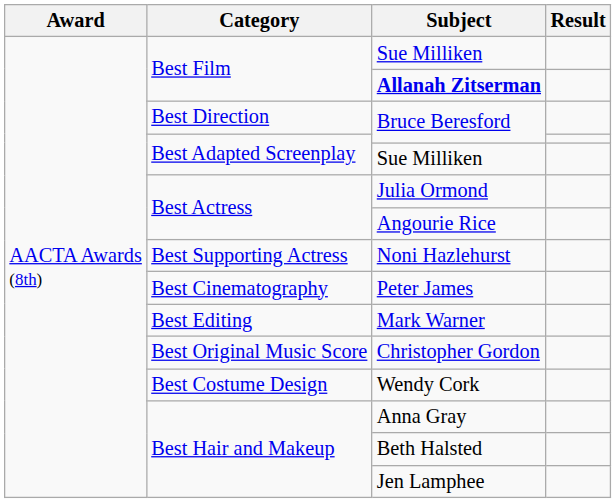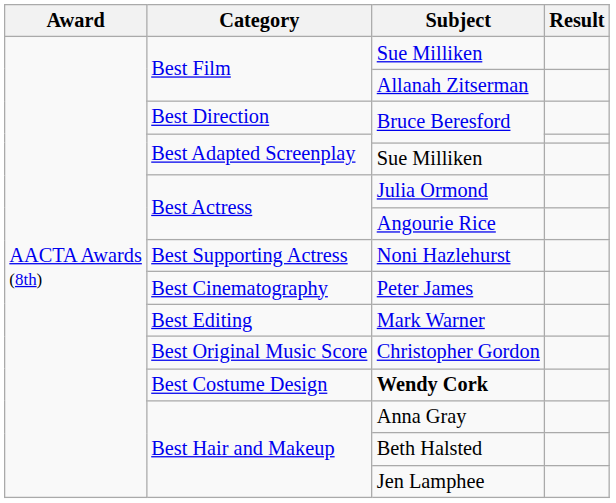(459, 85) bold -> (453, 85) normal
(428, 384) normal -> (432, 384) bold
